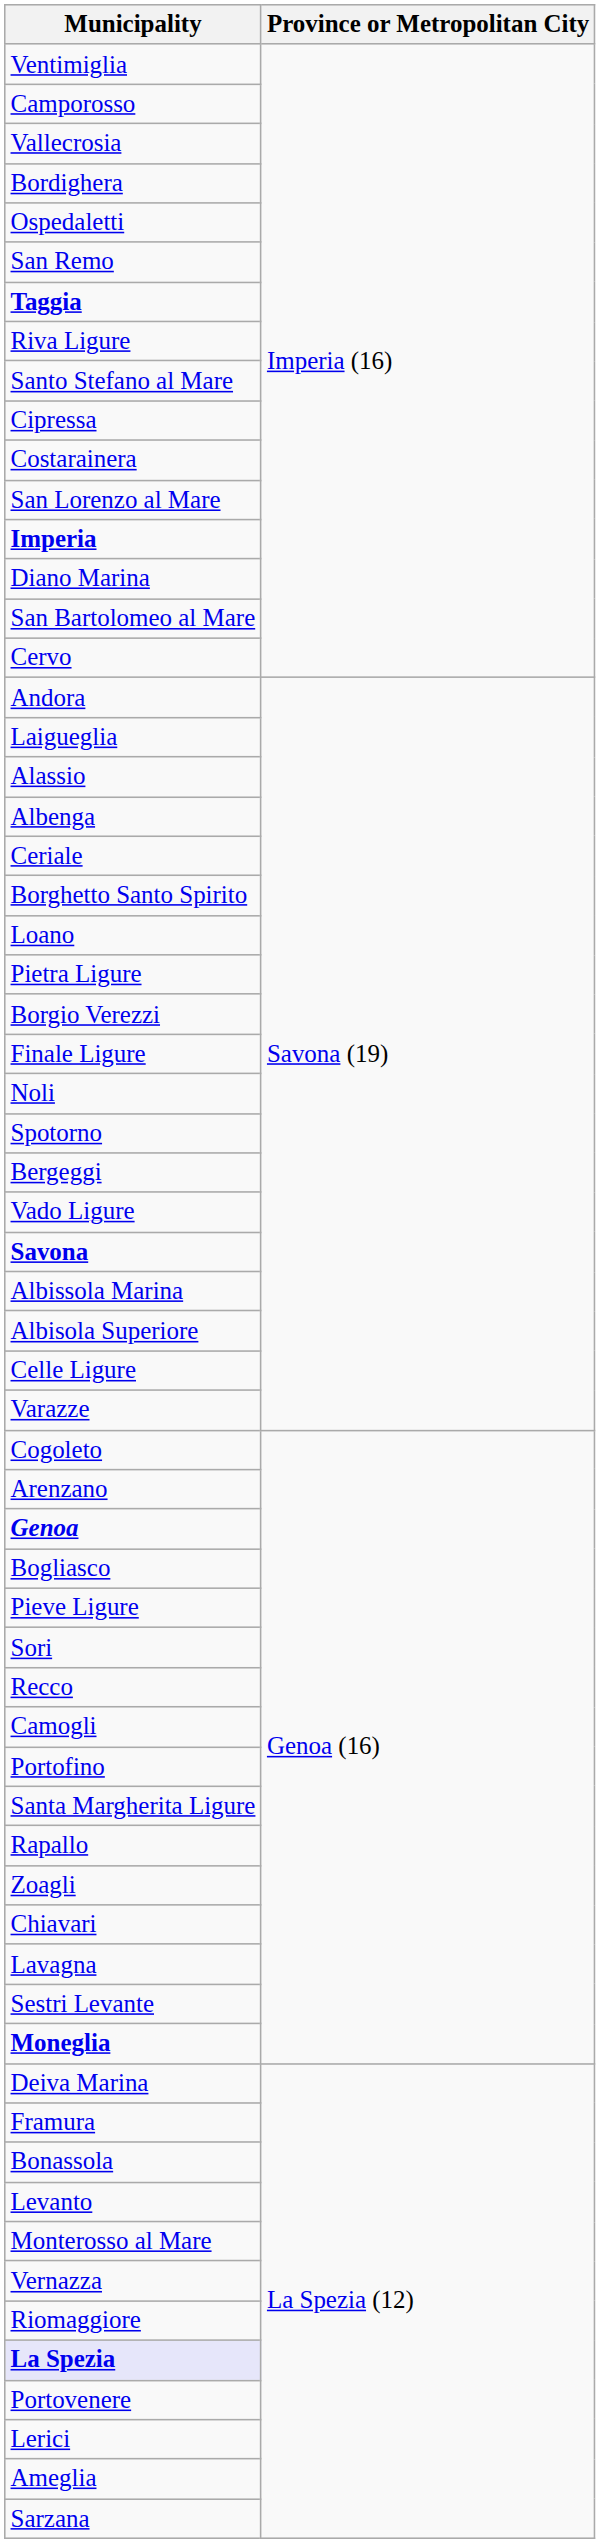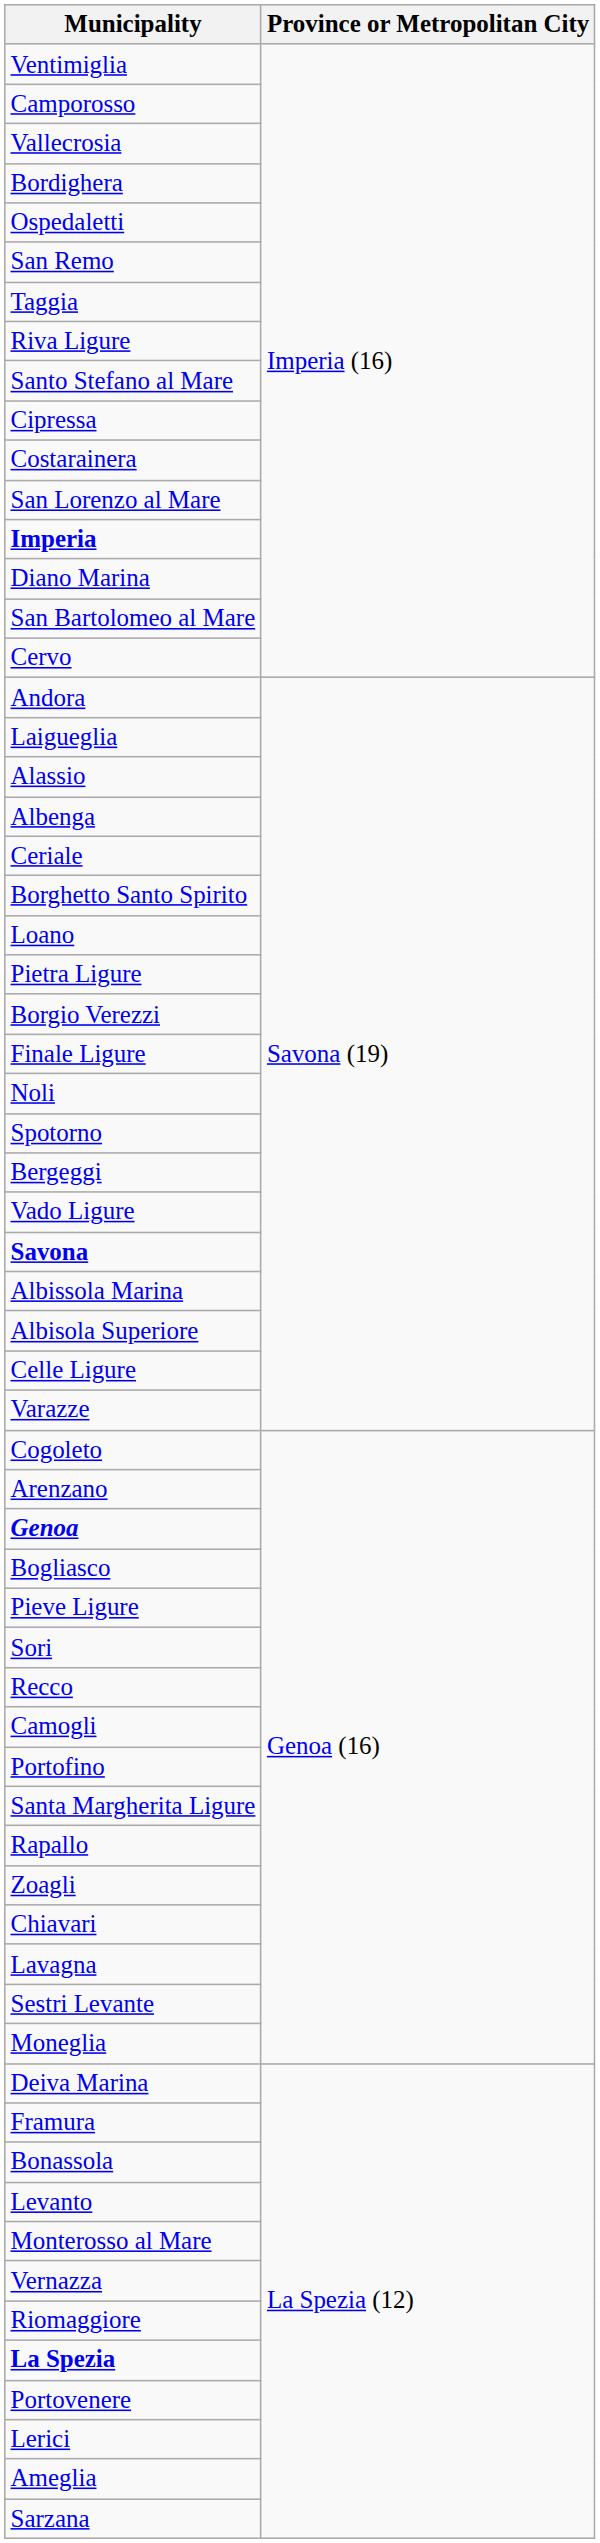(46, 301) bold -> (44, 301) normal
(60, 2043) bold -> (58, 2043) normal
(63, 2359) lavender background -> (63, 2359) no background
